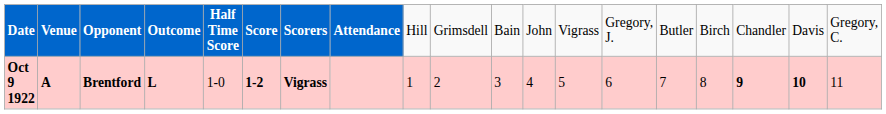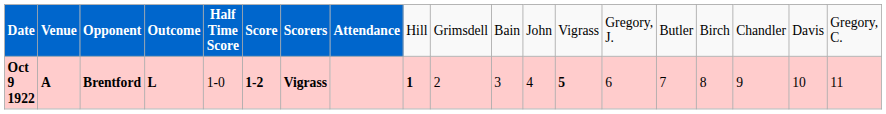(410, 82) normal -> (410, 82) bold
(562, 82) normal -> (562, 82) bold
(740, 82) bold -> (740, 82) normal
(799, 82) bold -> (799, 82) normal
